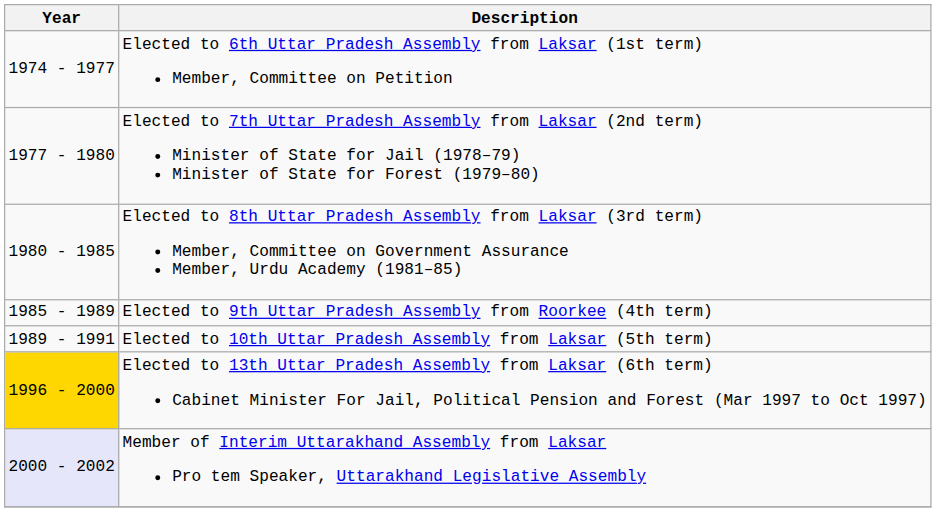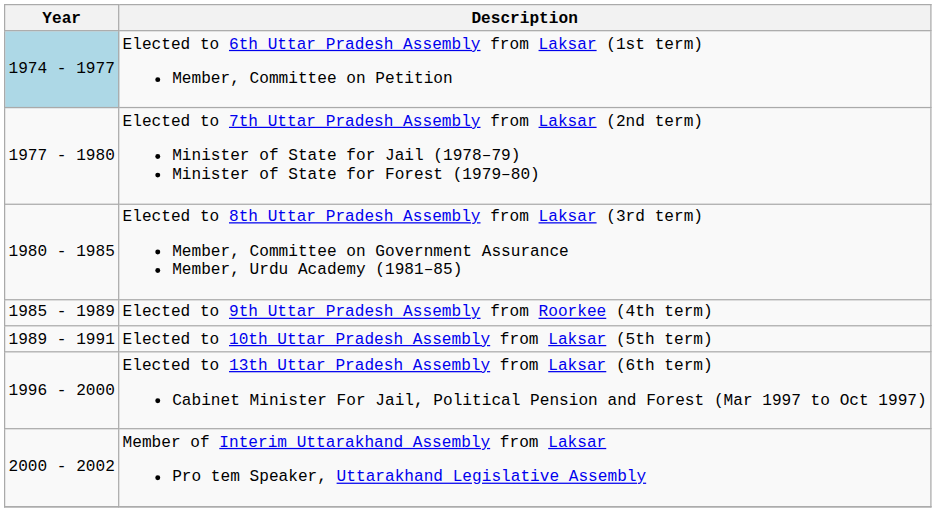(62, 69) no background -> (62, 69) lightblue background
(62, 391) gold background -> (62, 391) no background
(62, 468) lavender background -> (62, 468) no background
